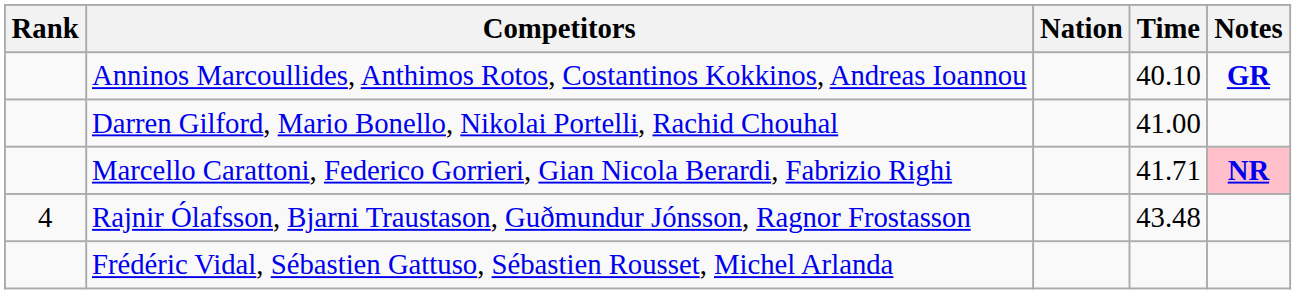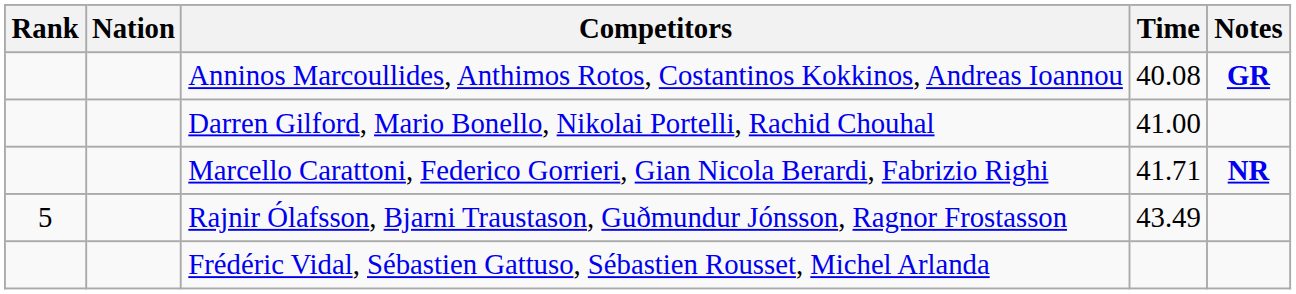columns swapped: (1081, 28) <-> (559, 28)
(1168, 75) 40.10 -> (1168, 75) 40.08
(1248, 170) pink background -> (1248, 170) no background
(45, 217) 4 -> (45, 217) 5
(1168, 217) 43.48 -> (1168, 217) 43.49
